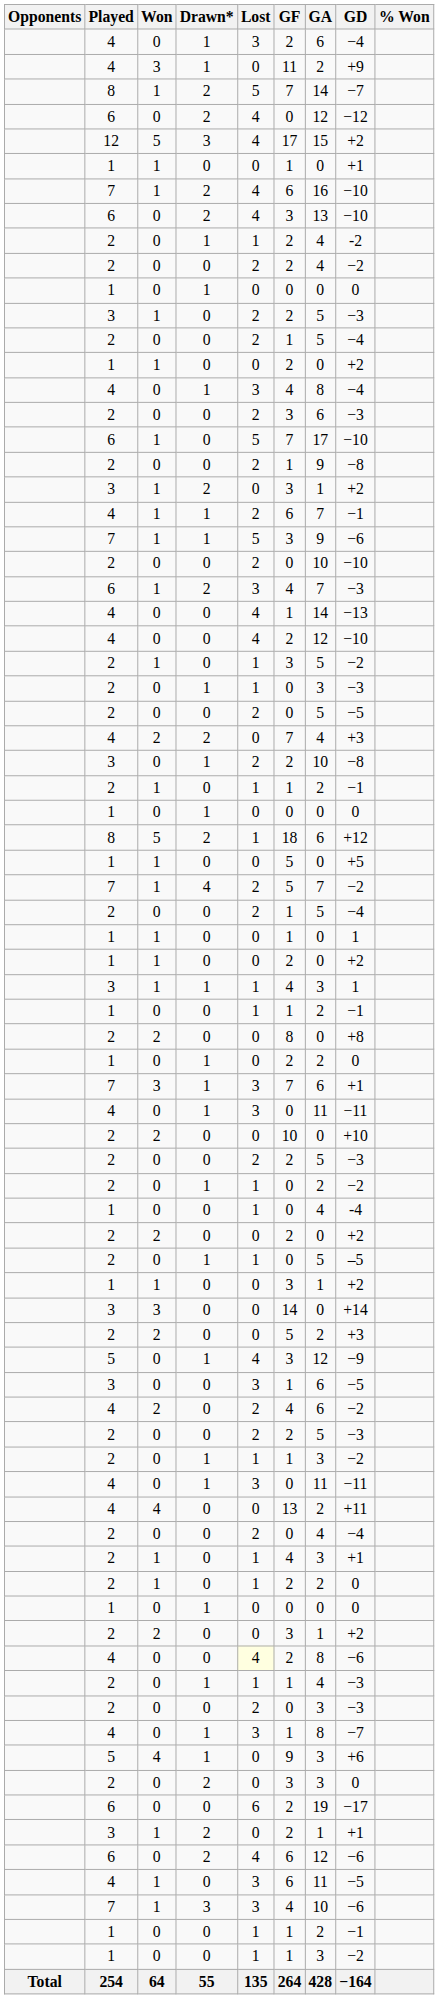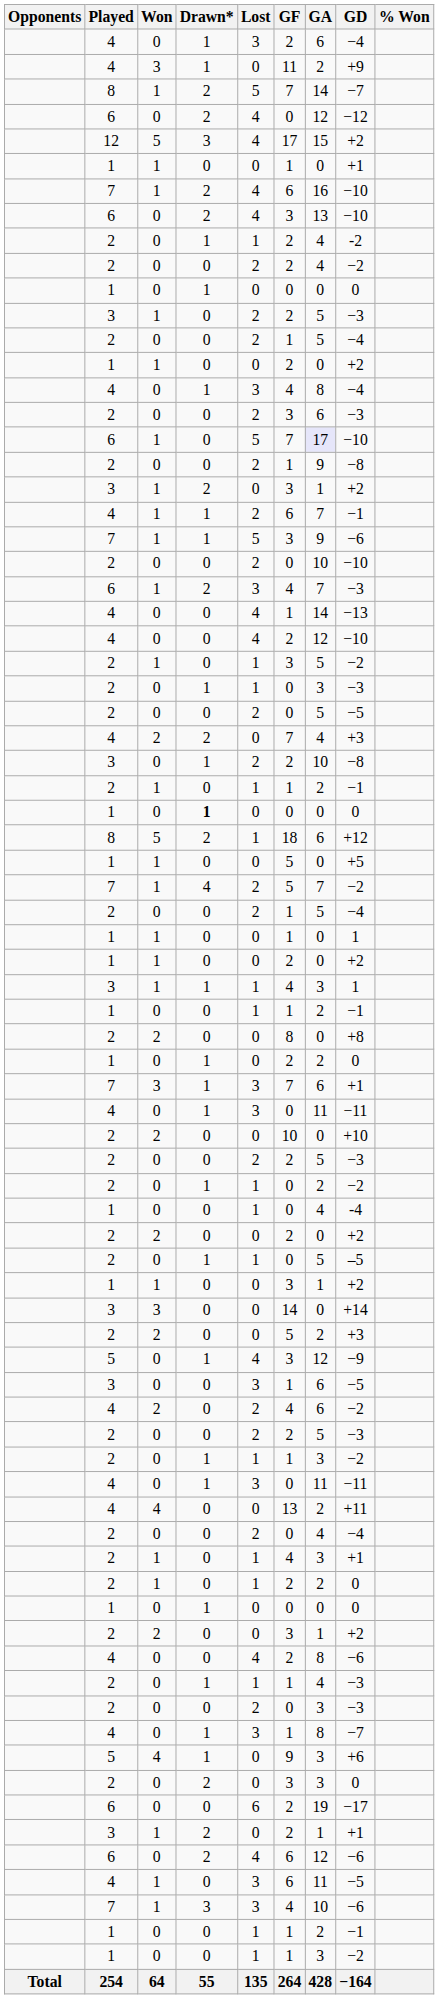(320, 439) no background -> (320, 439) lavender background
(207, 812) normal -> (207, 812) bold
(256, 1658) lightyellow background -> (256, 1658) no background
